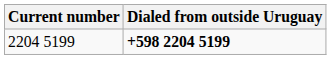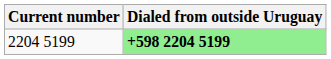(178, 41) no background -> (178, 41) lightgreen background
